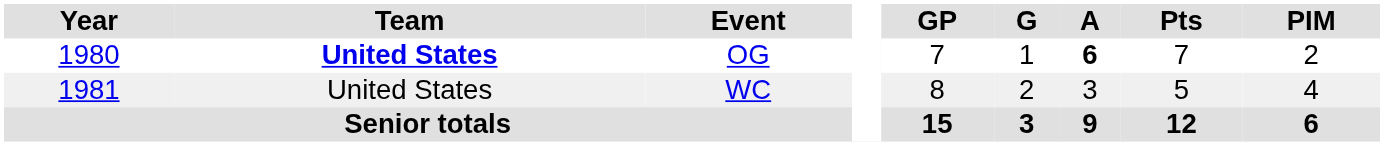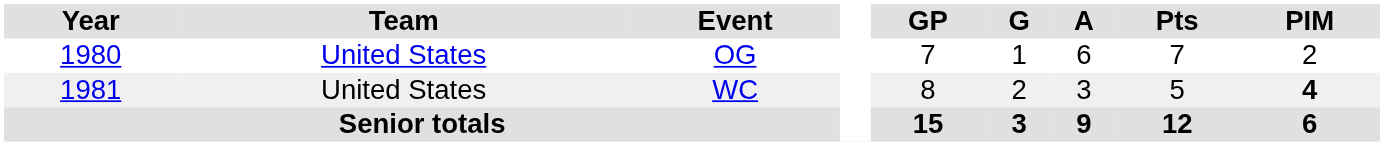(410, 55) bold -> (404, 55) normal
(1090, 55) bold -> (1084, 55) normal
(1311, 89) normal -> (1310, 89) bold
